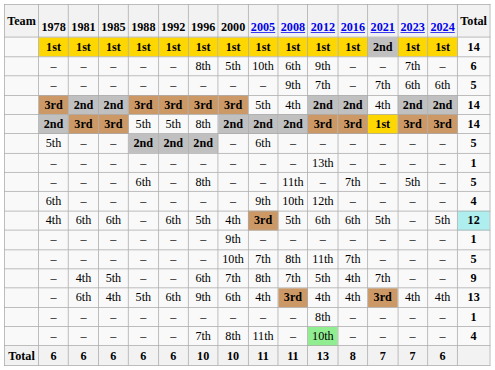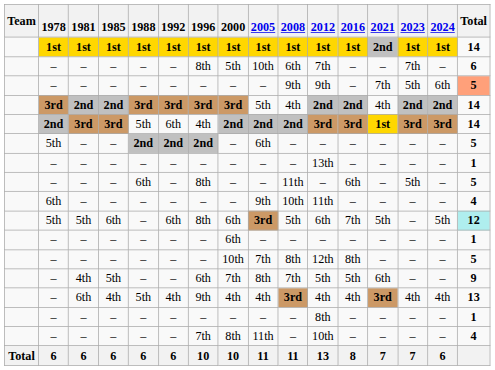(323, 66) 9th -> (323, 66) 7th
(323, 85) 7th -> (323, 85) 9th
(413, 85) 6th -> (413, 85) 5th
(474, 85) no background -> (474, 85) lightsalmon background
(173, 124) 5th -> (173, 124) 6th
(203, 124) 8th -> (203, 124) 4th
(353, 182) 7th -> (353, 182) 6th
(323, 201) 12th -> (323, 201) 11th
(54, 220) 4th -> (54, 220) 5th
(83, 220) 6th -> (83, 220) 5th
(203, 220) 5th -> (203, 220) 8th
(233, 220) 4th -> (233, 220) 6th
(353, 220) 6th -> (353, 220) 7th
(233, 239) 9th -> (233, 239) 6th
(323, 259) 11th -> (323, 259) 12th
(353, 259) 7th -> (353, 259) 8th
(353, 278) 4th -> (353, 278) 5th
(383, 278) 7th -> (383, 278) 6th
(173, 297) 6th -> (173, 297) 4th
(233, 297) 6th -> (233, 297) 4th
(323, 336) lightgreen background -> (323, 336) no background
